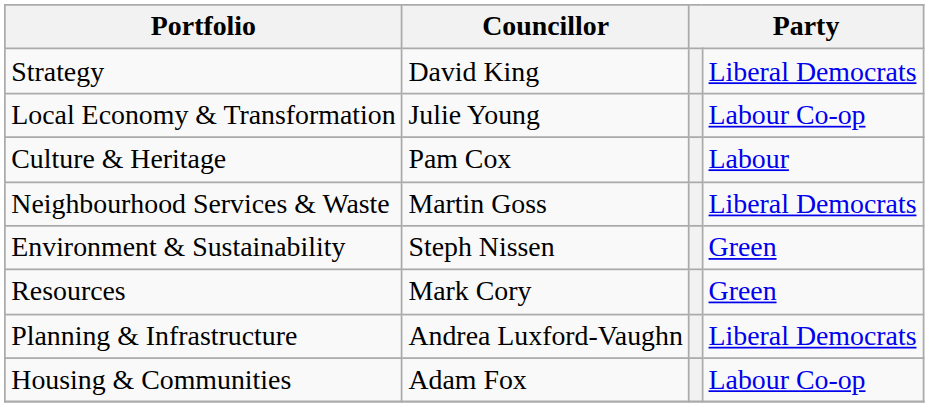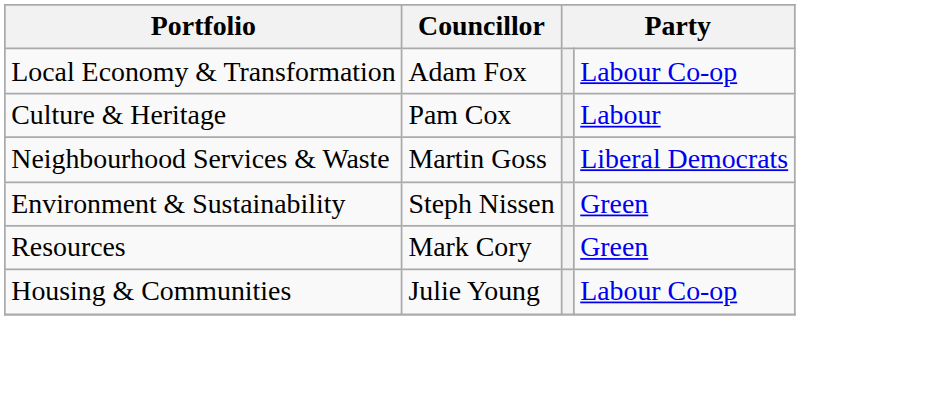- row: (58, 70)
(474, 114) Julie Young -> (468, 70) Adam Fox
- row: (154, 335)
(468, 379) Adam Fox -> (474, 291) Julie Young
